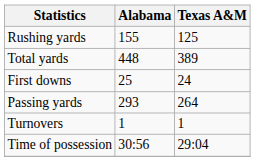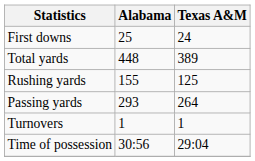rows swapped: (39, 80) <-> (47, 37)
